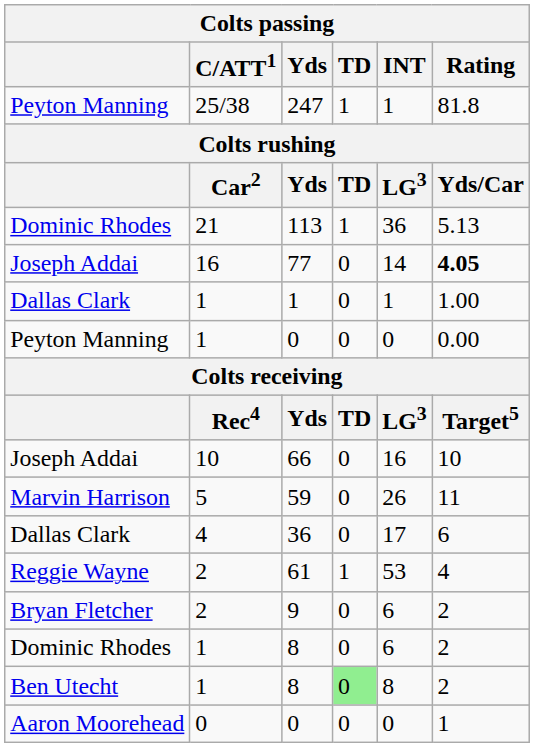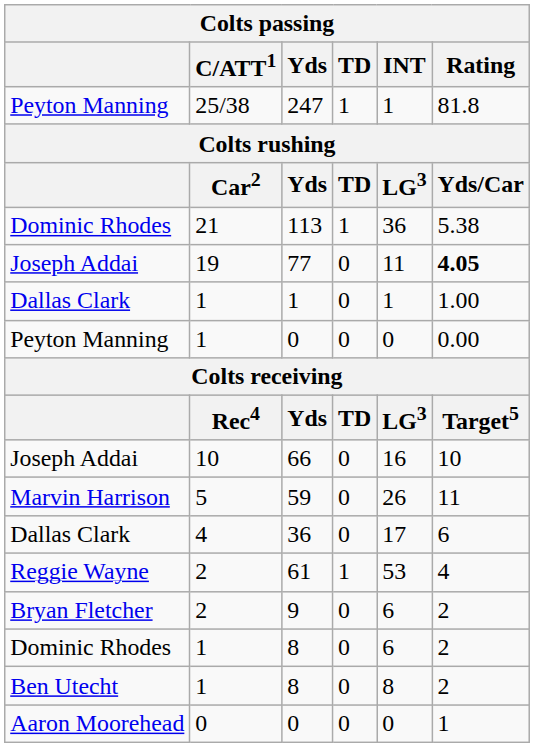(458, 225) 5.13 -> (458, 225) 5.38
(207, 263) 16 -> (207, 263) 19
(394, 263) 14 -> (394, 263) 11
(344, 685) lightgreen background -> (344, 685) no background
